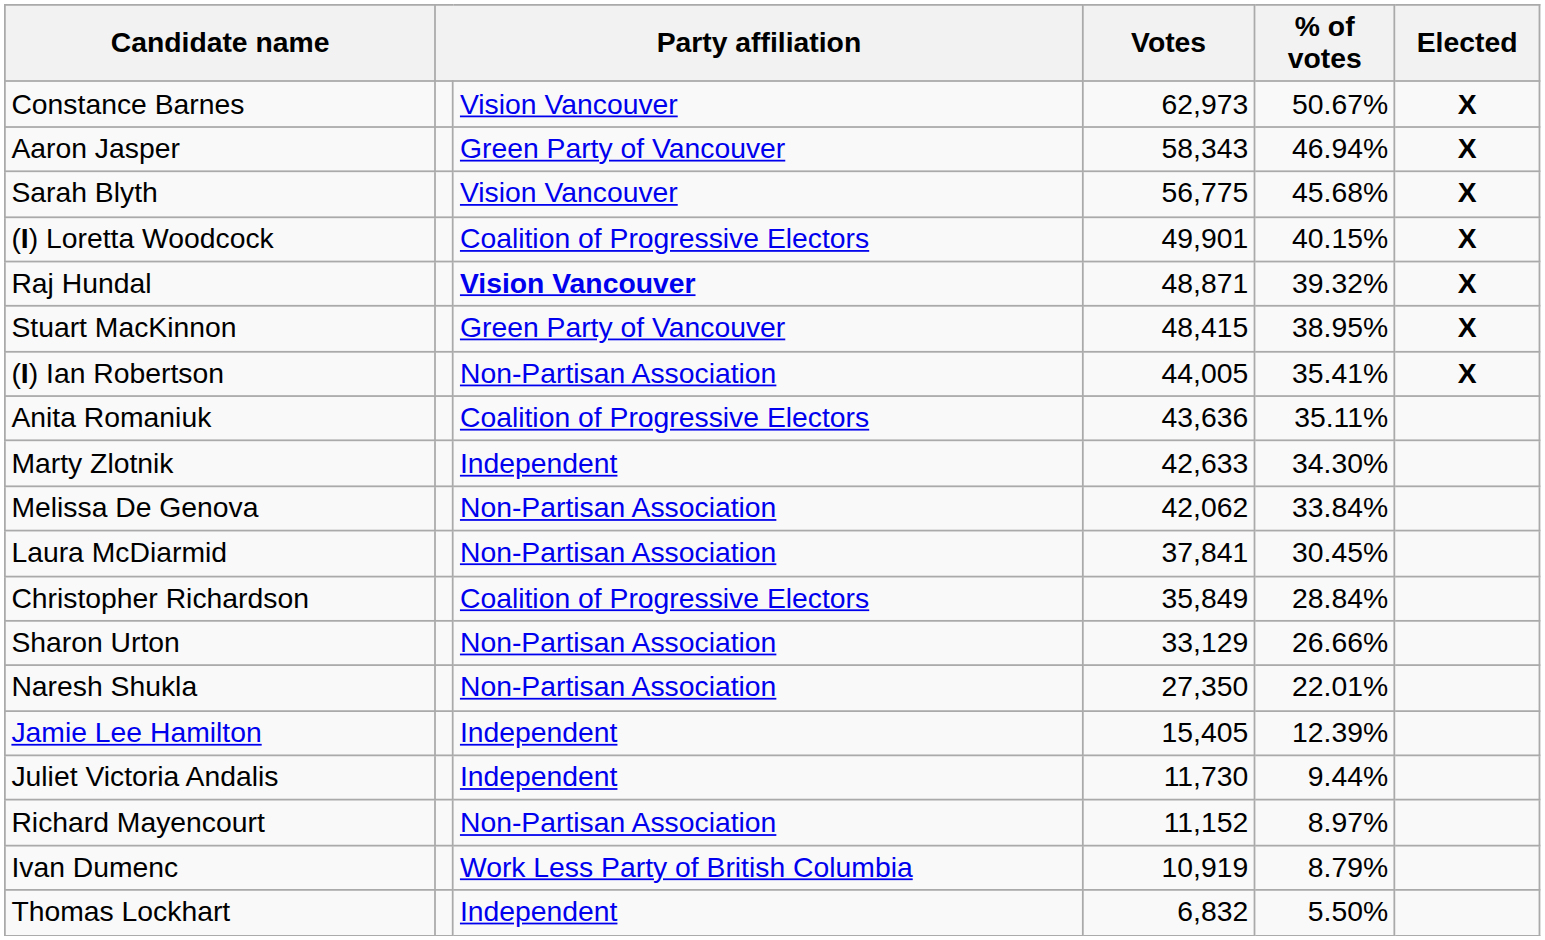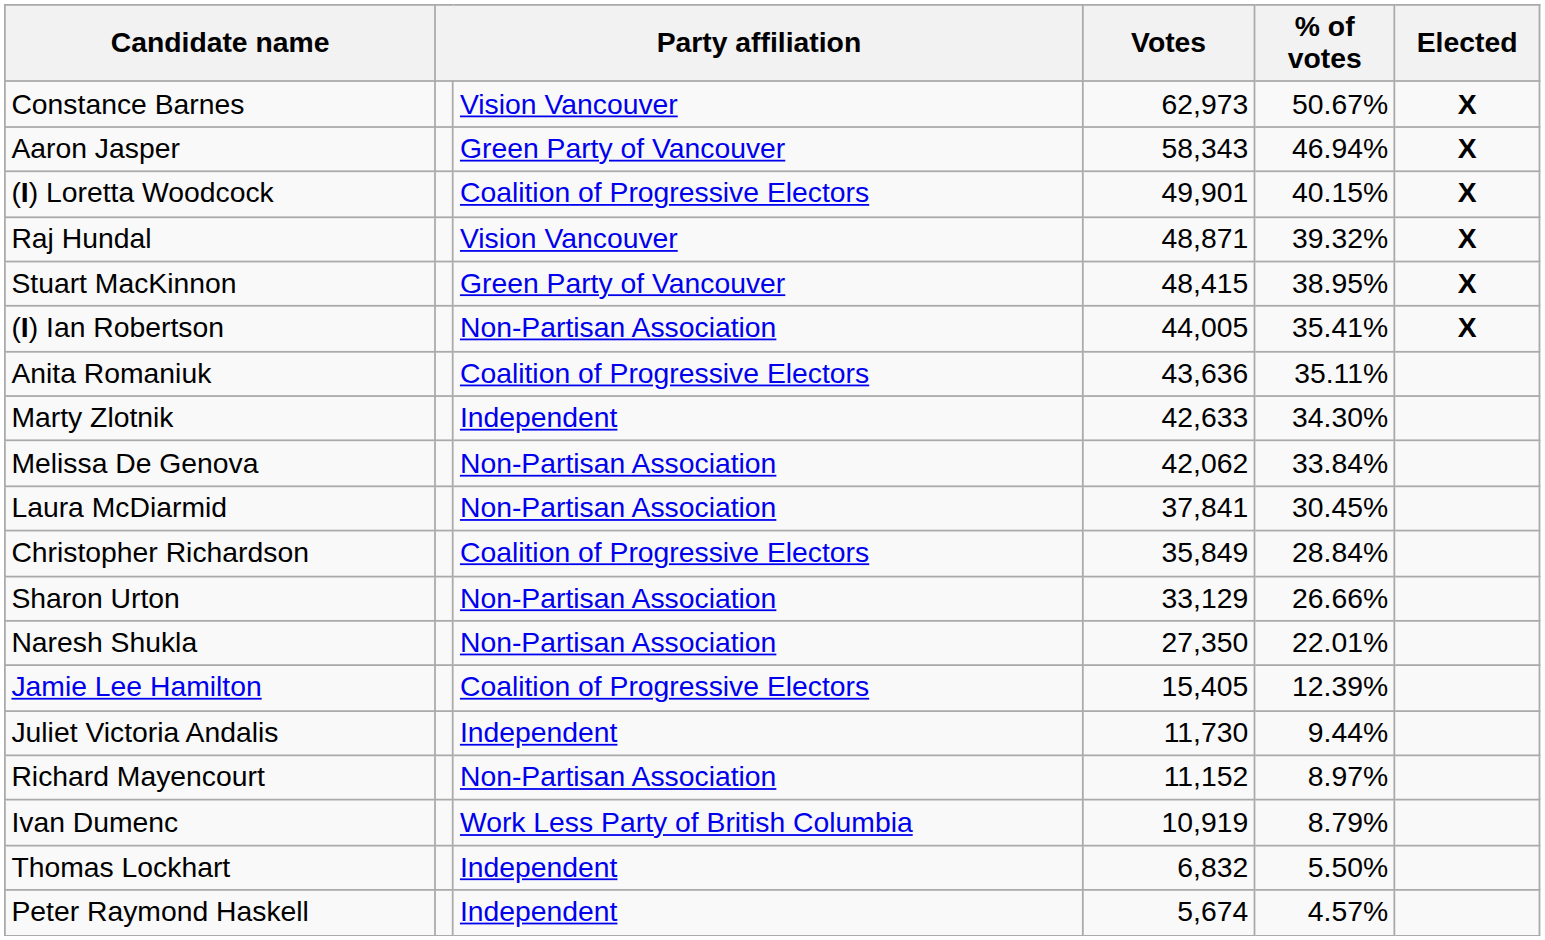- row: (85, 193)
(578, 283) bold -> (569, 238) normal
(539, 732) Independent -> (665, 687) Coalition of Progressive Electors
+ row: (160, 912)
